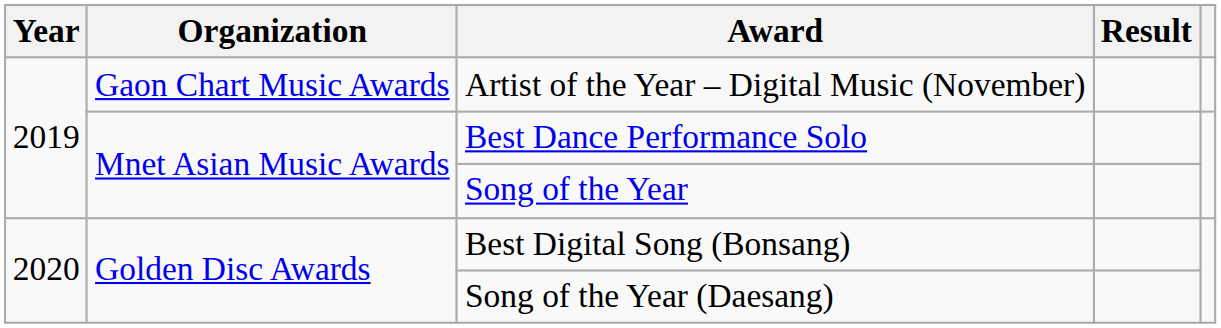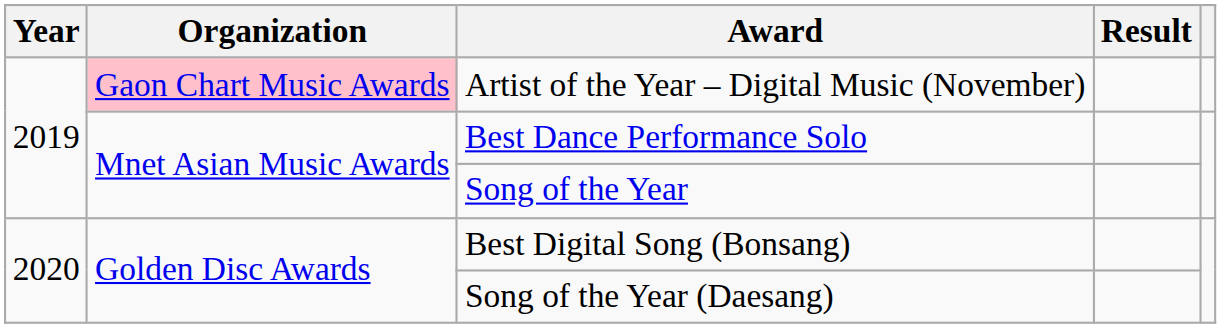(272, 84) no background -> (272, 84) pink background
